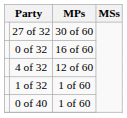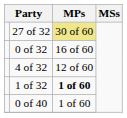(74, 31) no background -> (74, 31) khaki background
(74, 85) normal -> (74, 85) bold
